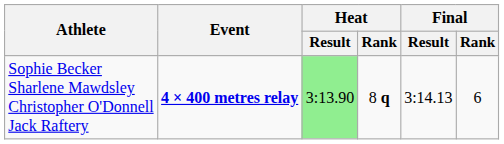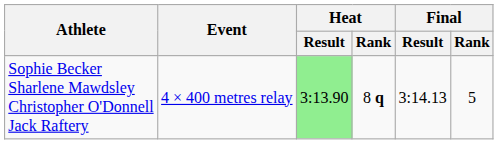(230, 97) bold -> (227, 97) normal
(478, 97) 6 -> (472, 97) 5
